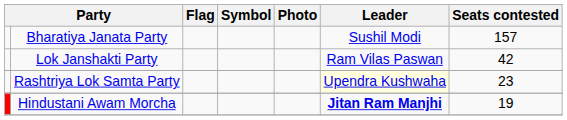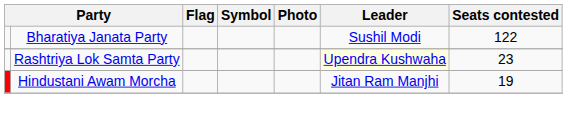(506, 37) 157 -> (506, 37) 122
- row: (97, 59)
(385, 103) bold -> (385, 81) normal
